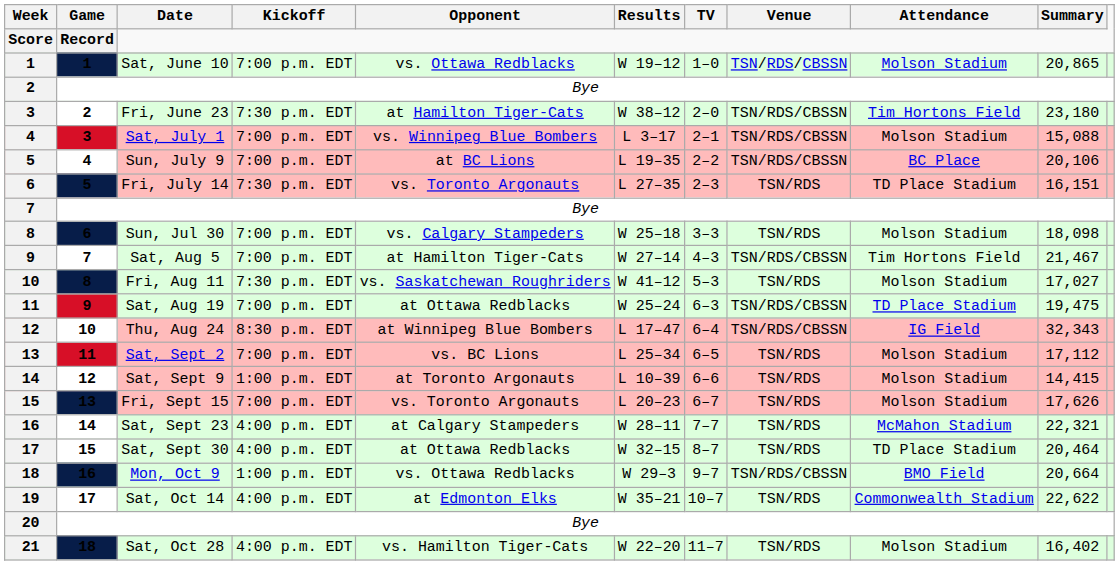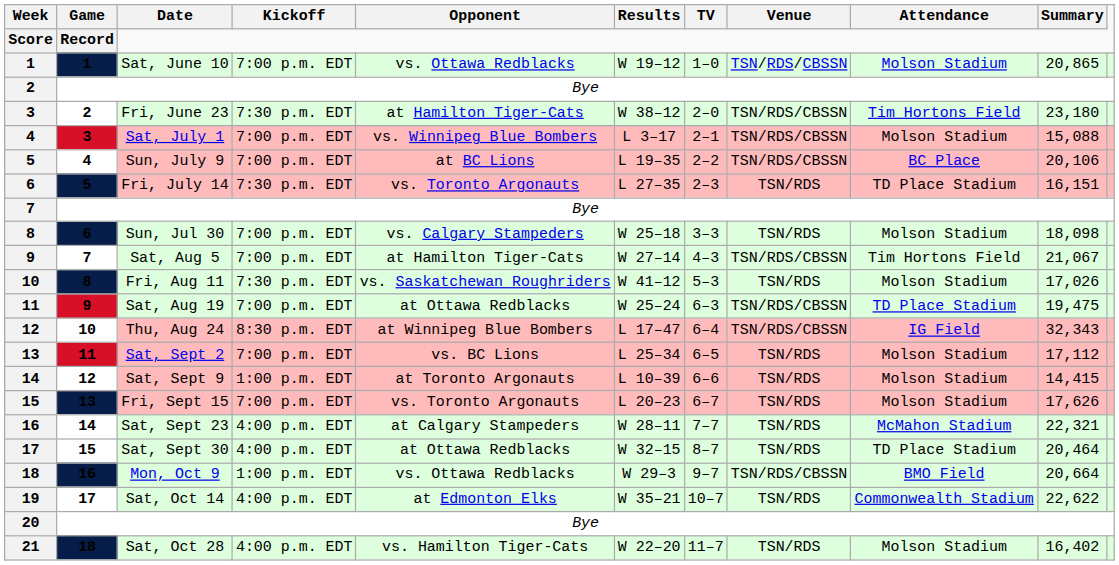(1072, 258) 21,467 -> (1072, 258) 21,067
(1072, 282) 17,027 -> (1072, 282) 17,026
